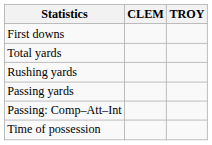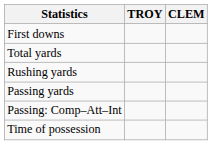columns swapped: (187, 14) <-> (146, 14)
